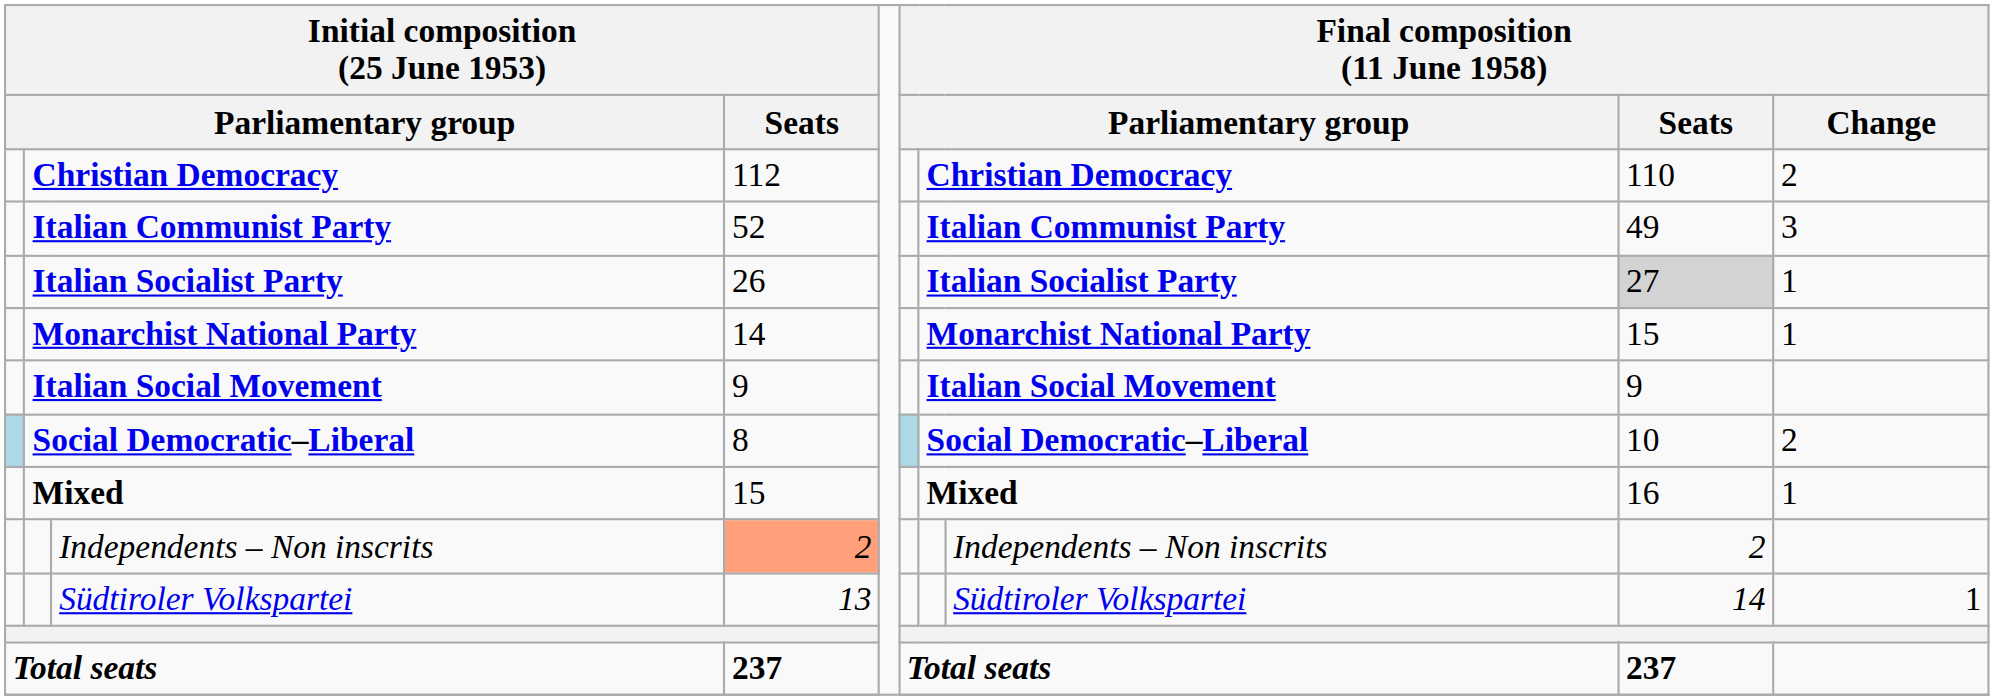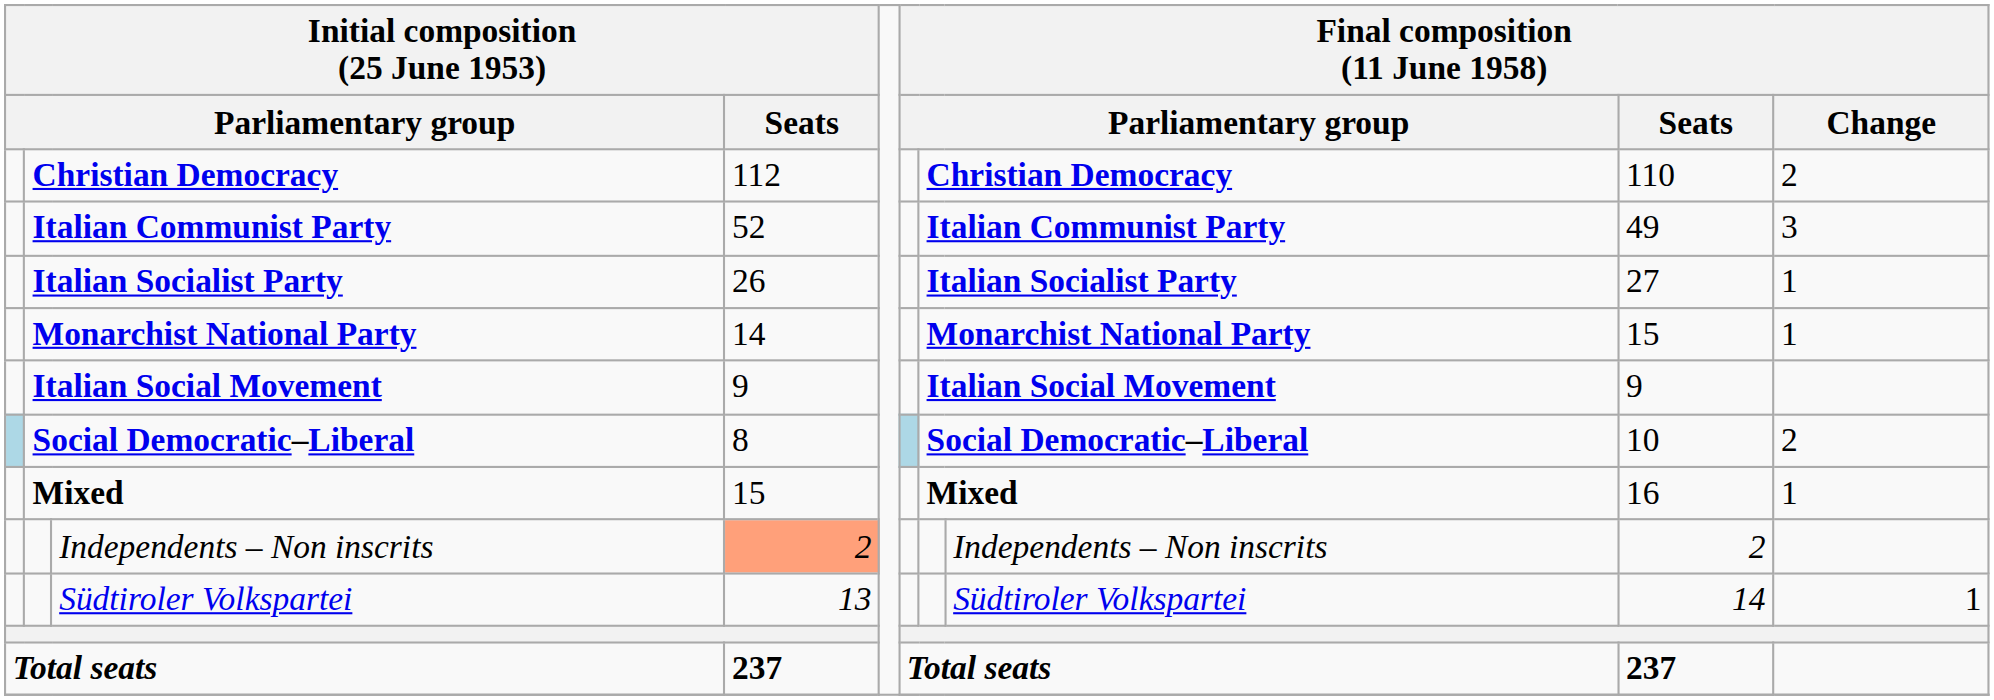(1643, 280) lightgrey background -> (1643, 280) no background
